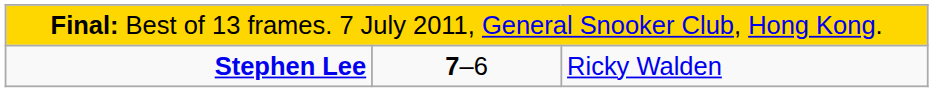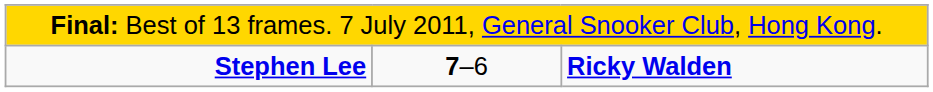(644, 66) normal -> (649, 66) bold
